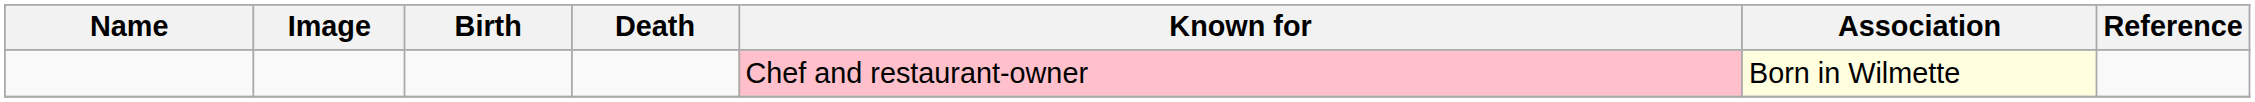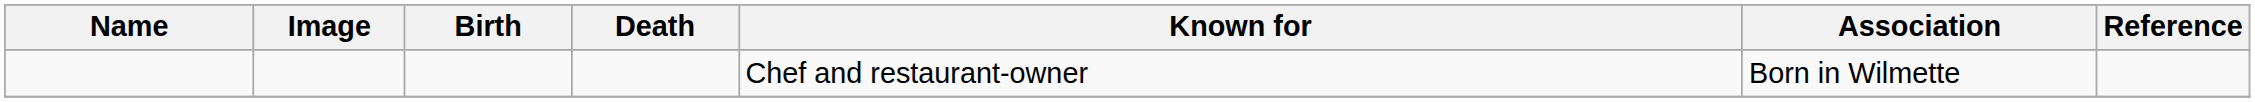(917, 73) pink background -> (917, 73) no background
(1855, 73) lightyellow background -> (1855, 73) no background
